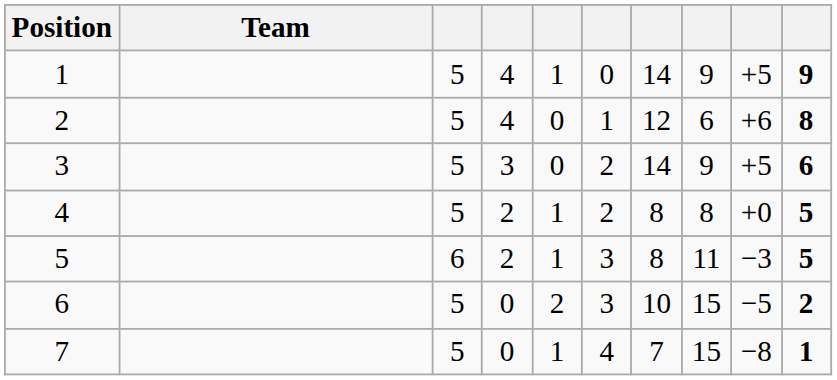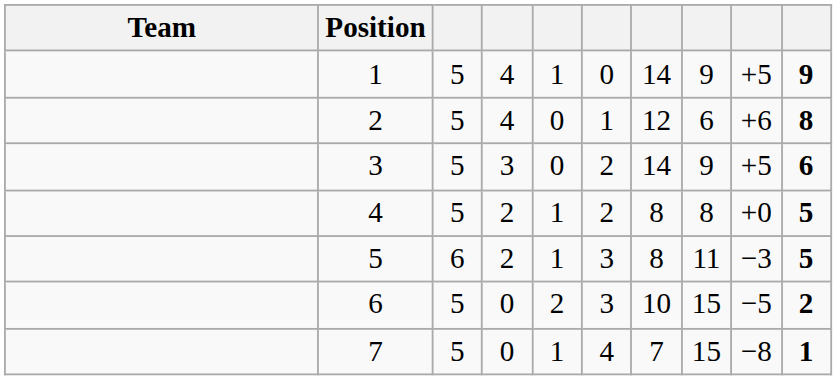columns swapped: (62, 27) <-> (276, 27)
